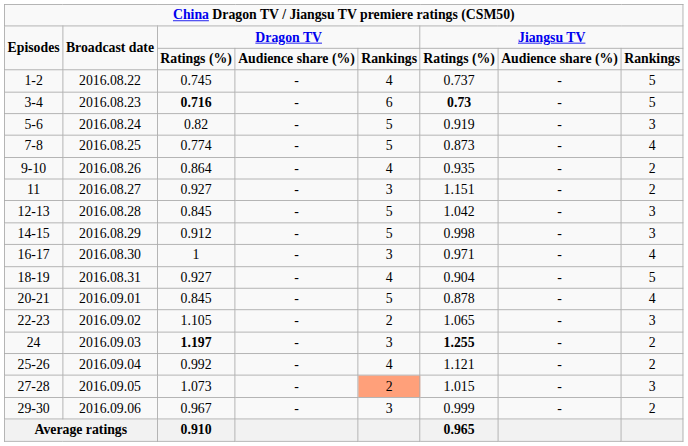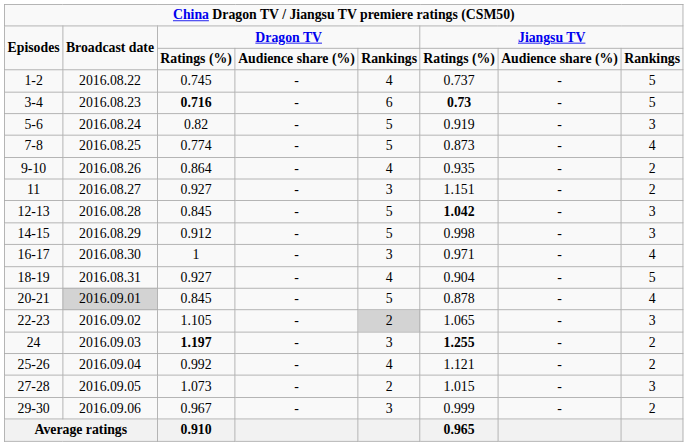(459, 211) normal -> (459, 211) bold
(110, 299) no background -> (110, 299) lightgrey background
(389, 320) no background -> (389, 320) lightgrey background
(389, 386) lightsalmon background -> (389, 386) no background
